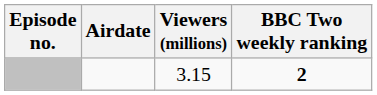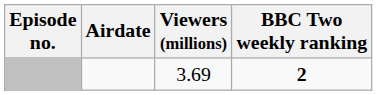(194, 74) 3.15 -> (194, 74) 3.69
